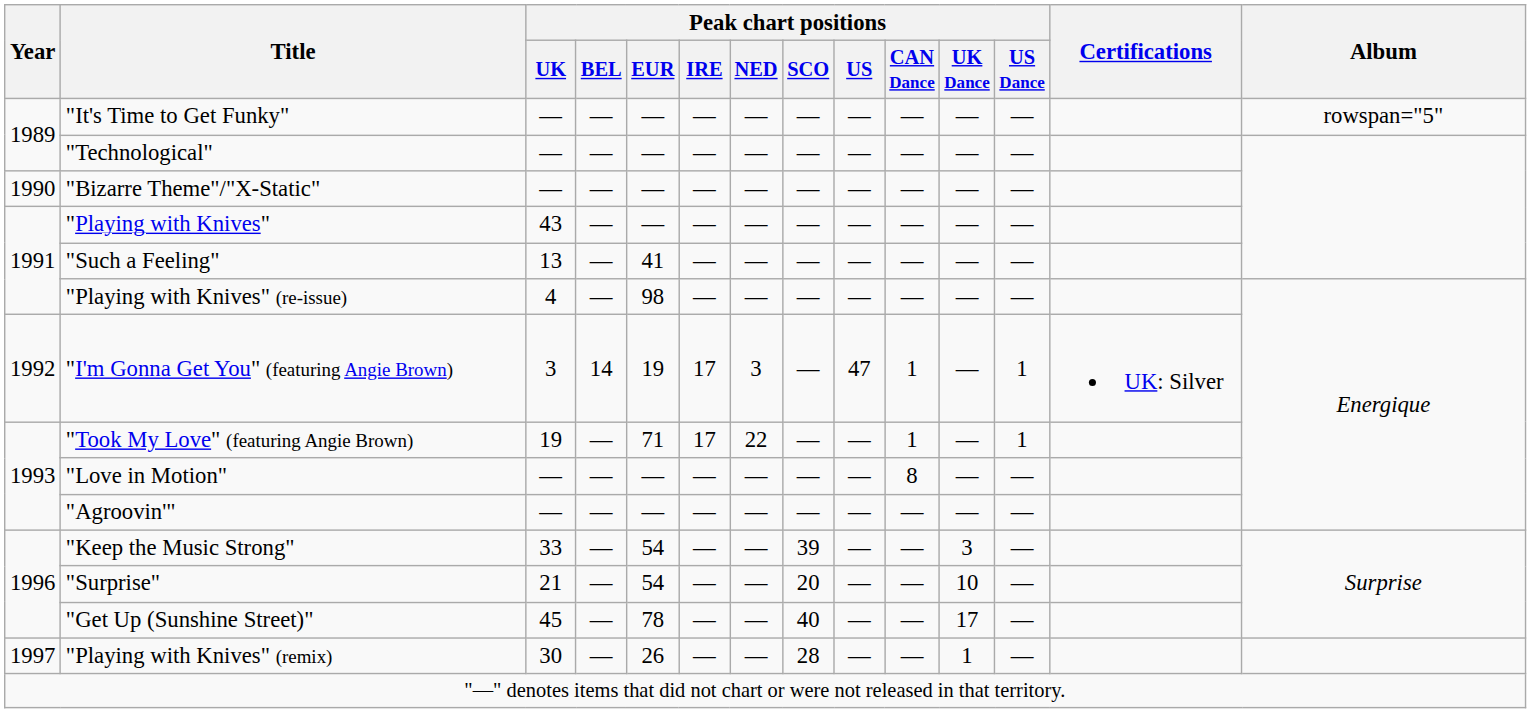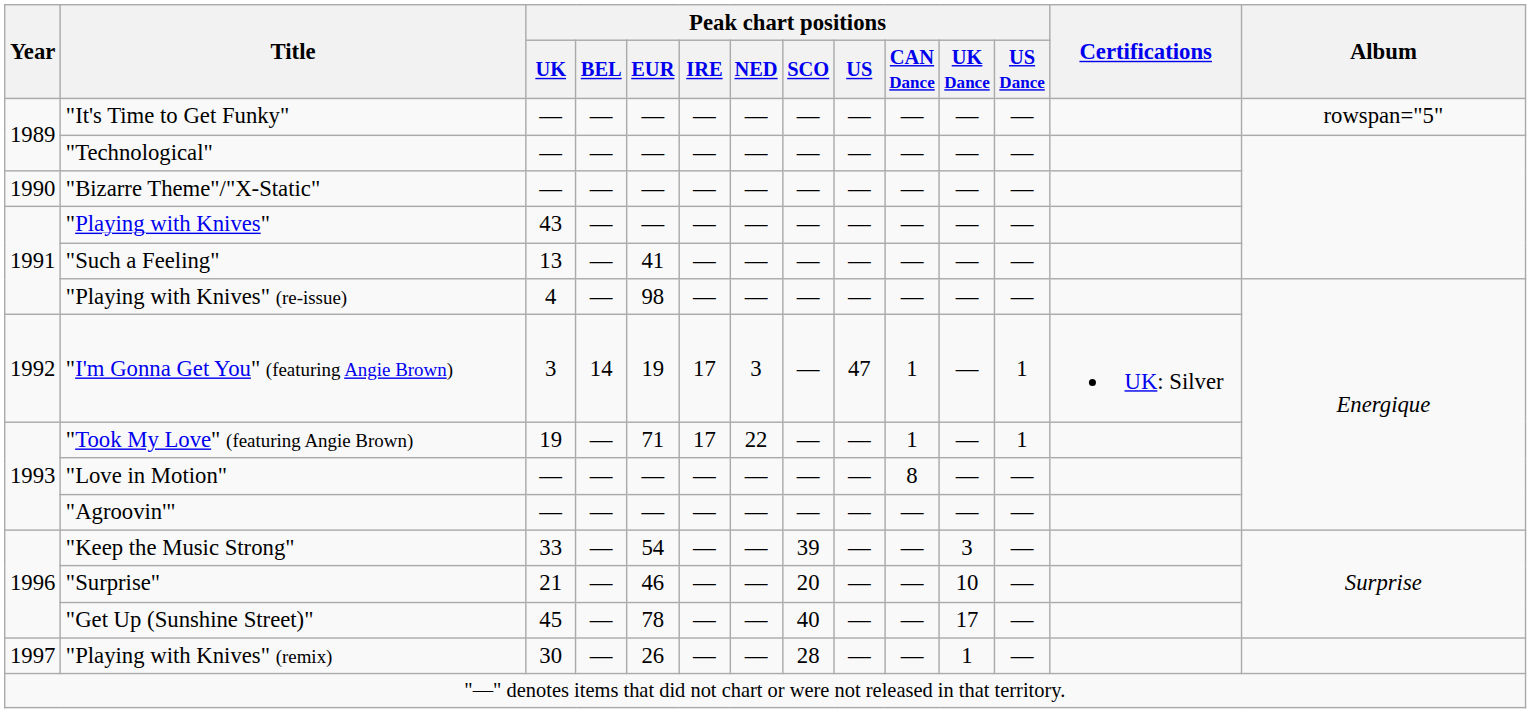(653, 583) 54 -> (653, 583) 46
